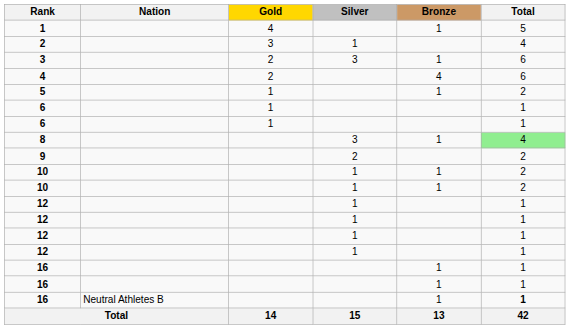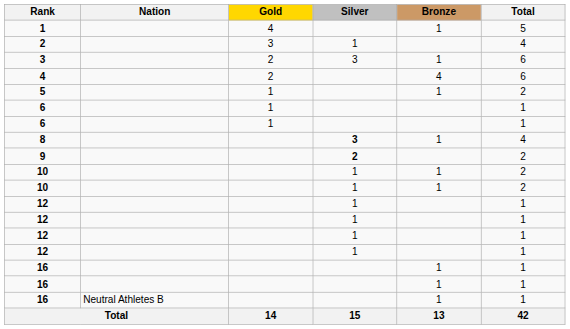(355, 140) normal -> (355, 140) bold
(523, 140) lightgreen background -> (523, 140) no background
(355, 156) normal -> (355, 156) bold
(523, 300) bold -> (523, 300) normal
